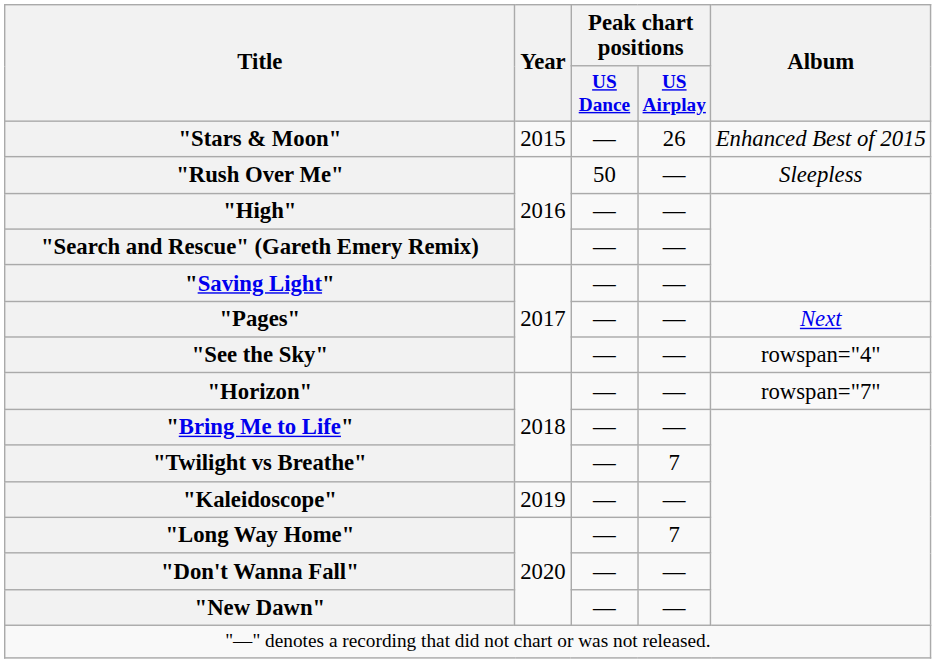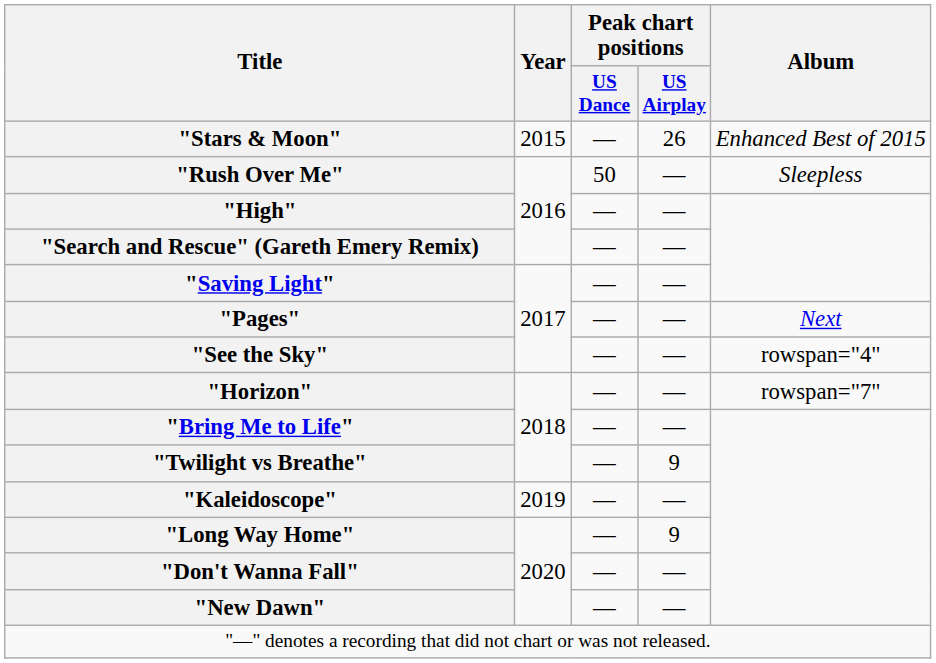(674, 462) 7 -> (674, 462) 9
(674, 535) 7 -> (674, 535) 9
